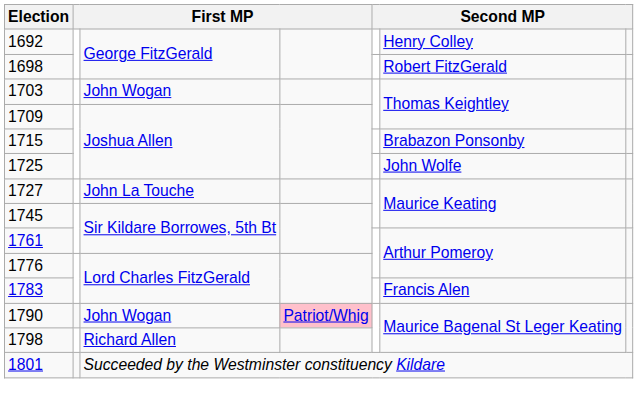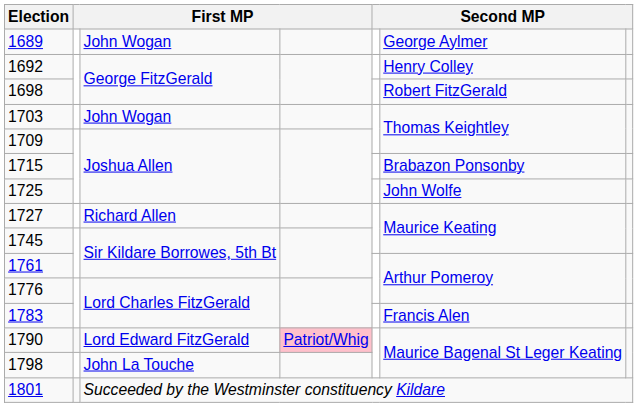+ row: (26, 41)
(139, 191) John La Touche -> (130, 215) Richard Allen
(127, 315) John Wogan -> (166, 340) Lord Edward FitzGerald
(130, 340) Richard Allen -> (139, 365) John La Touche
